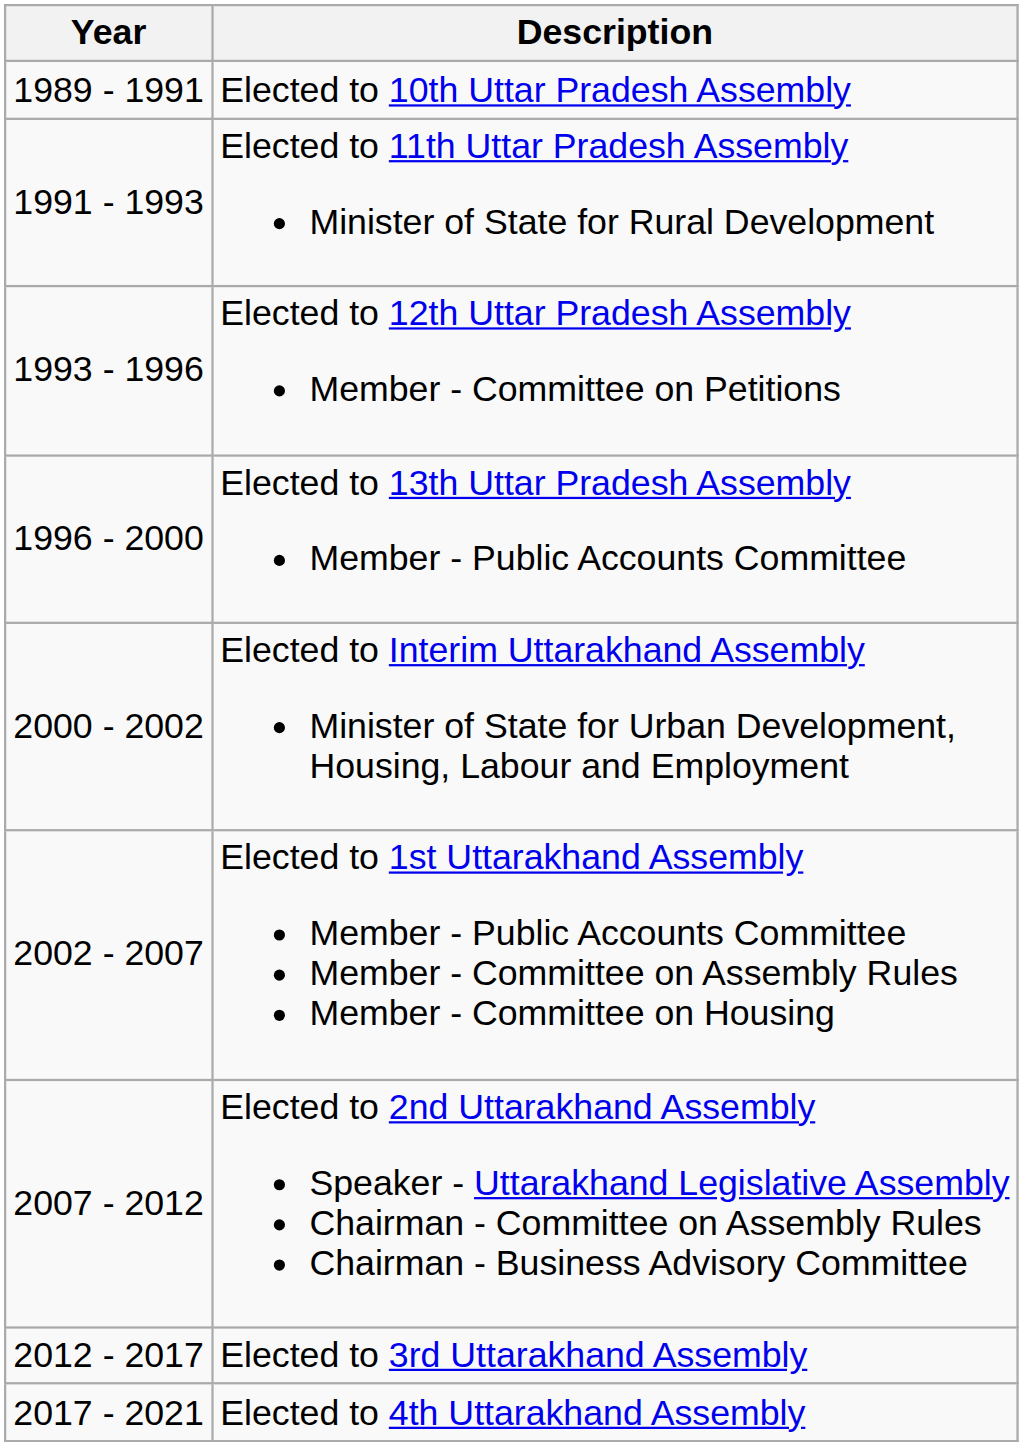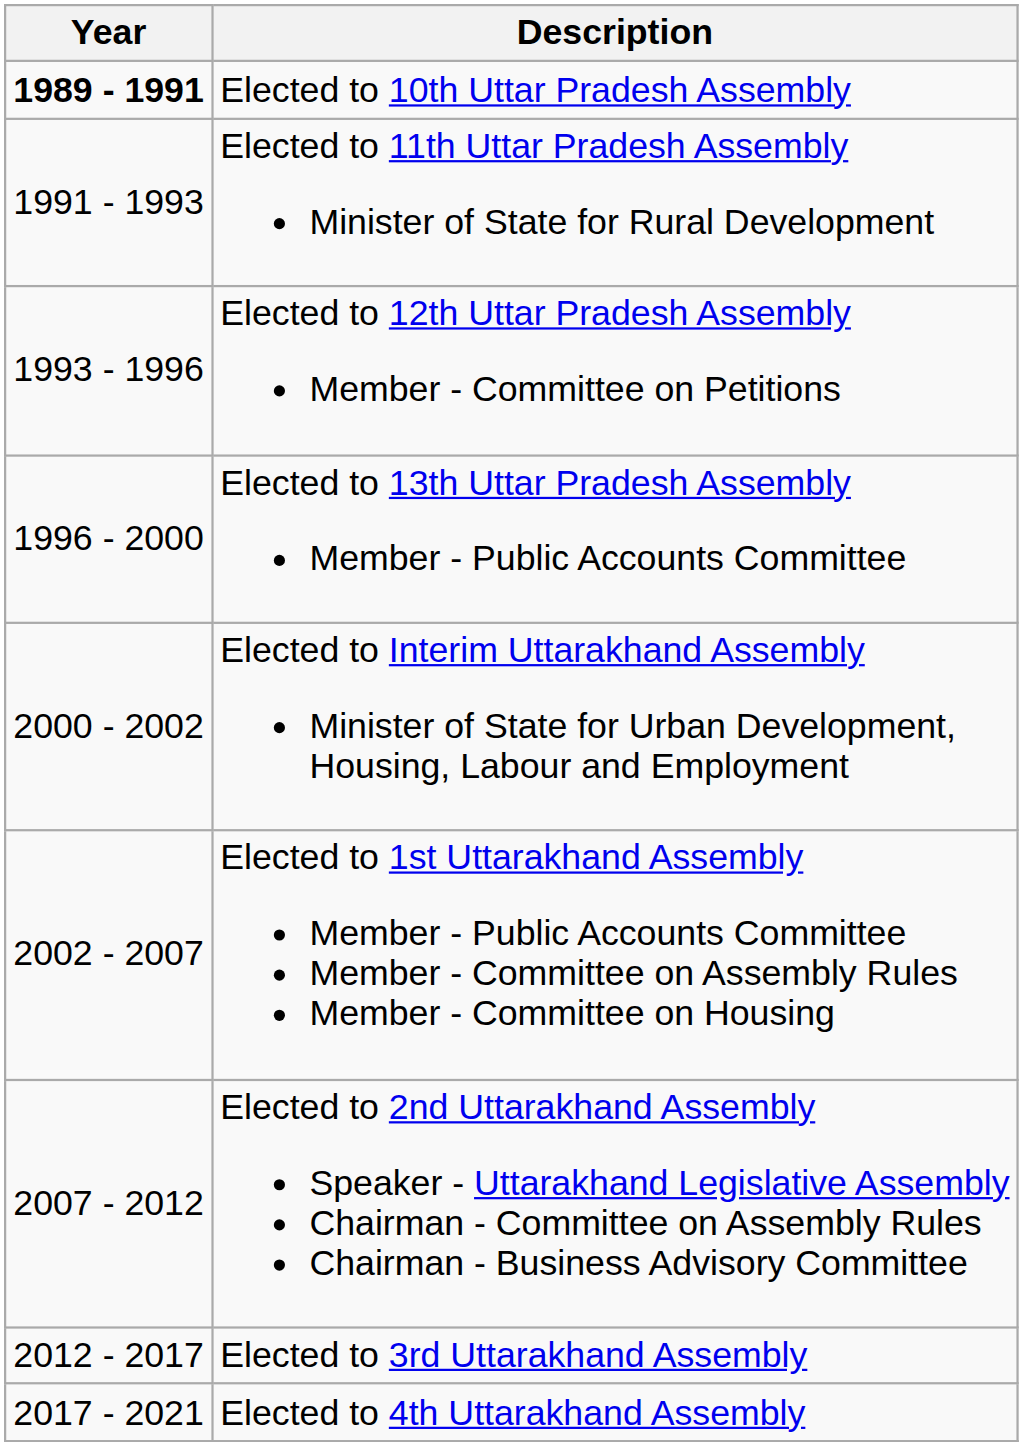(109, 89) normal -> (109, 89) bold
